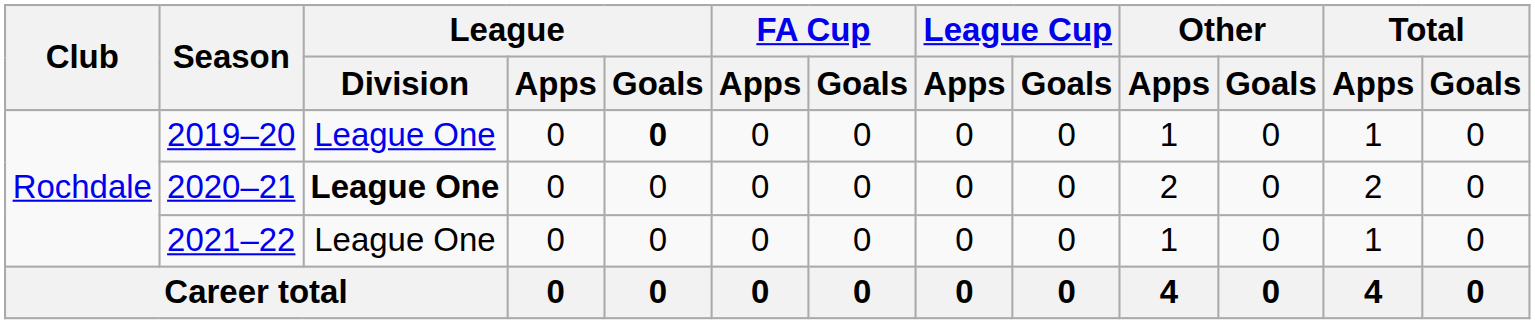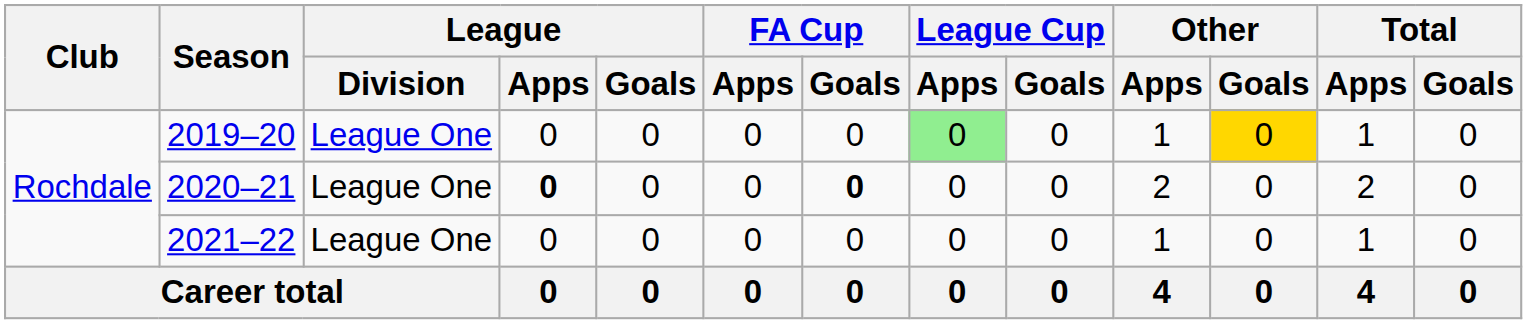(658, 135) bold -> (651, 135) normal
(964, 135) no background -> (957, 135) lightgreen background
(1271, 135) no background -> (1264, 135) gold background
(405, 187) bold -> (401, 187) normal
(556, 187) normal -> (548, 187) bold
(862, 187) normal -> (855, 187) bold
